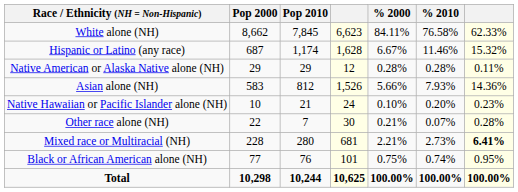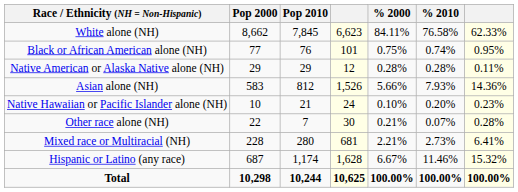rows swapped: (117, 159) <-> (117, 50)
(489, 141) bold -> (489, 141) normal
